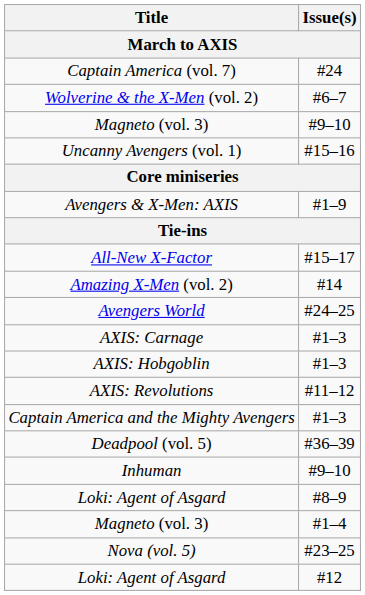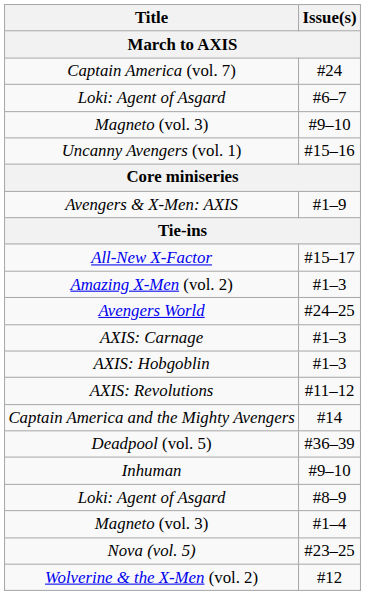(152, 97) Wolverine & the X-Men (vol. 2) -> (152, 97) Loki: Agent of Asgard
(330, 284) #14 -> (330, 284) #1–3
(330, 417) #1–3 -> (330, 417) #14
(152, 577) Loki: Agent of Asgard -> (152, 577) Wolverine & the X-Men (vol. 2)
